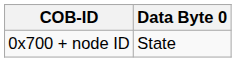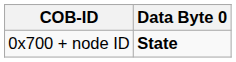(157, 43) normal -> (157, 43) bold
